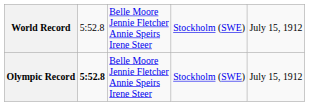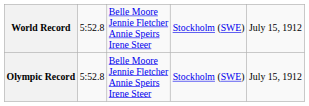(92, 77) bold -> (92, 77) normal
